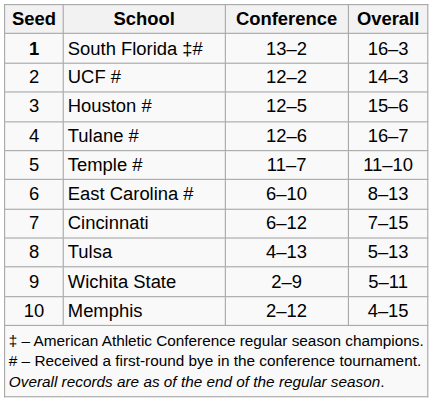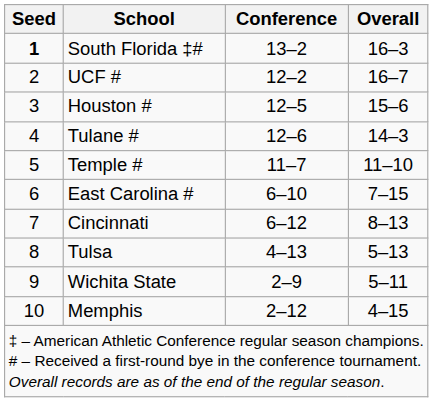(388, 77) 14–3 -> (388, 77) 16–7
(388, 135) 16–7 -> (388, 135) 14–3
(388, 194) 8–13 -> (388, 194) 7–15
(388, 223) 7–15 -> (388, 223) 8–13
